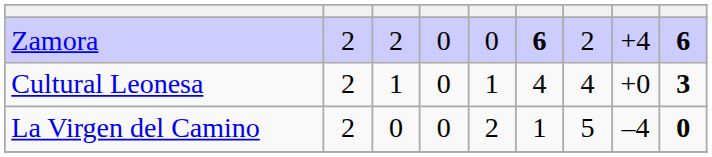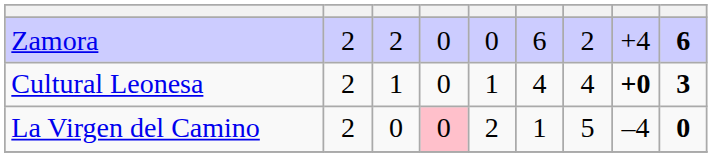(540, 39) bold -> (540, 39) normal
(635, 84) normal -> (635, 84) bold
(444, 128) no background -> (444, 128) pink background
